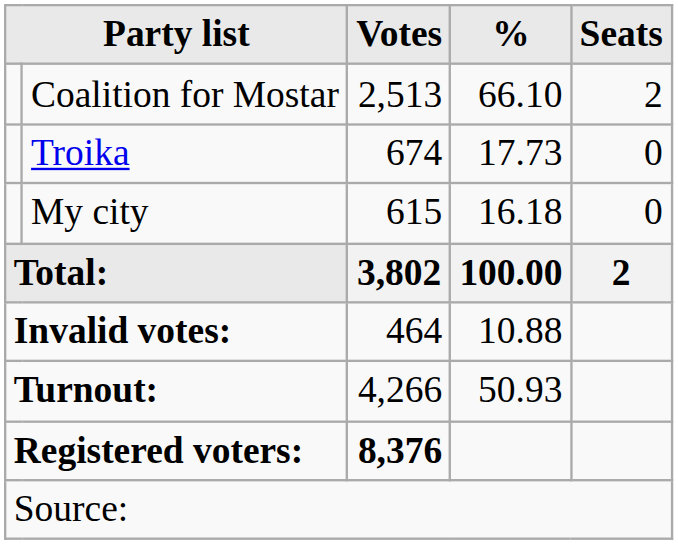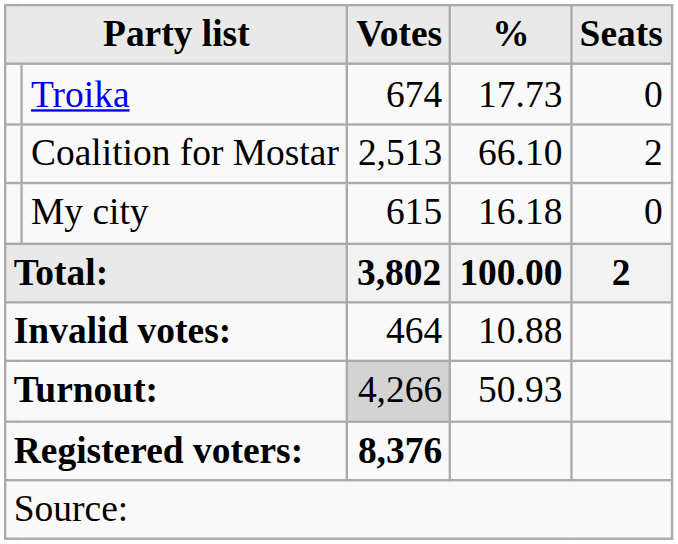rows swapped: (185, 93) <-> (80, 152)
(400, 390) no background -> (400, 390) lightgrey background
